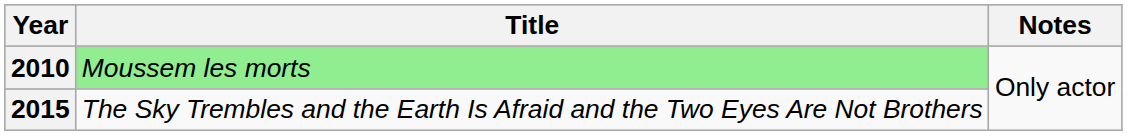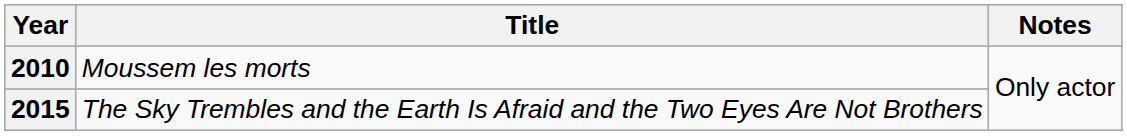(196, 67) lightgreen background -> (196, 67) no background
